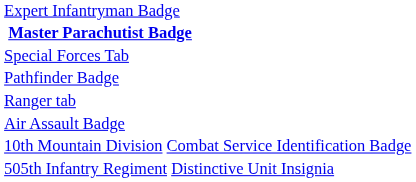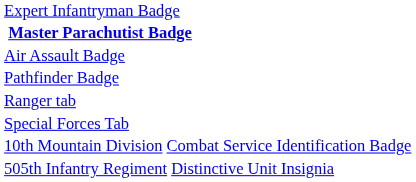(67, 55) Special Forces Tab -> (65, 55) Air Assault Badge
(65, 123) Air Assault Badge -> (67, 123) Special Forces Tab
